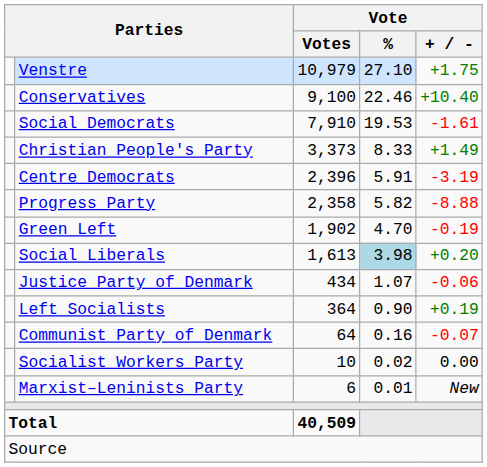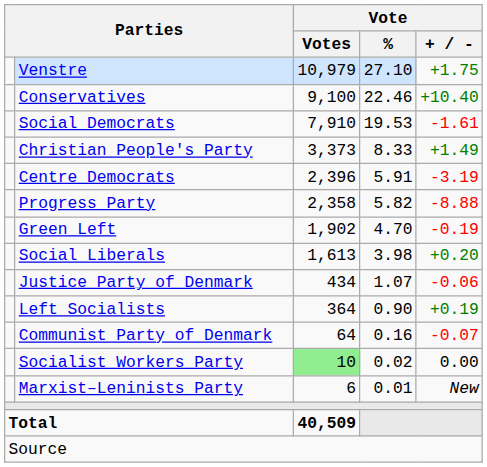(393, 256) lightblue background -> (393, 256) no background
(346, 362) no background -> (346, 362) lightgreen background
